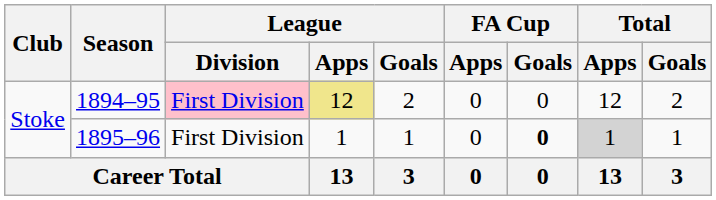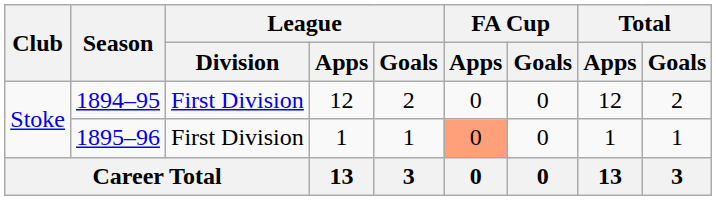(237, 99) pink background -> (237, 99) no background
(342, 99) khaki background -> (342, 99) no background
(476, 137) no background -> (476, 137) lightsalmon background
(543, 137) bold -> (543, 137) normal
(610, 137) lightgrey background -> (610, 137) no background
